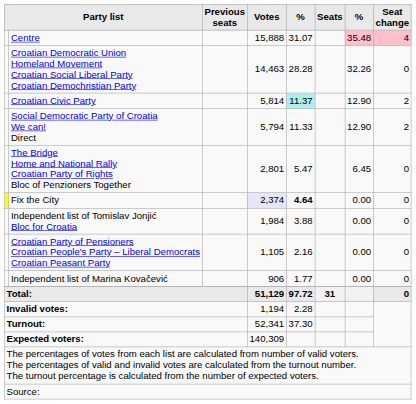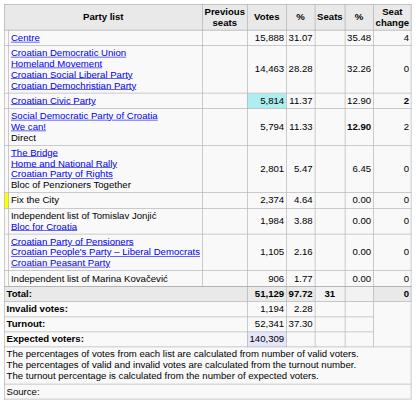(359, 38) pink background -> (359, 38) no background
(406, 38) pink background -> (406, 38) no background
(272, 100) no background -> (272, 100) paleturquoise background
(301, 100) paleturquoise background -> (301, 100) no background
(406, 100) normal -> (406, 100) bold
(359, 127) normal -> (359, 127) bold
(272, 200) lavender background -> (272, 200) no background
(303, 200) bold -> (303, 200) normal
(267, 339) no background -> (267, 339) lavender background
